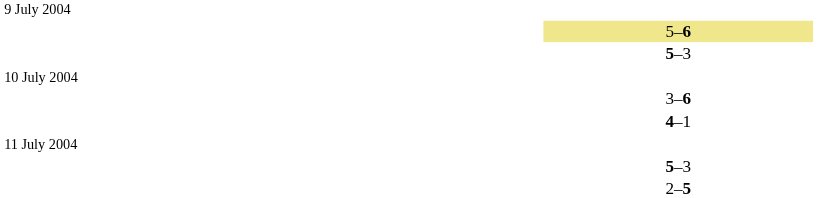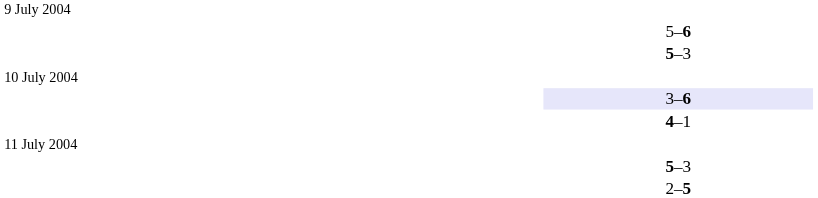(678, 31) khaki background -> (678, 31) no background
(678, 98) no background -> (678, 98) lavender background
